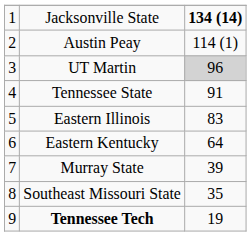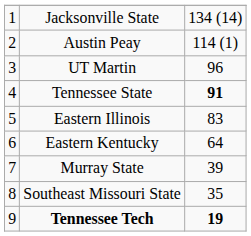(215, 17) bold -> (215, 17) normal
(215, 68) lightgrey background -> (215, 68) no background
(215, 93) normal -> (215, 93) bold
(215, 218) normal -> (215, 218) bold
